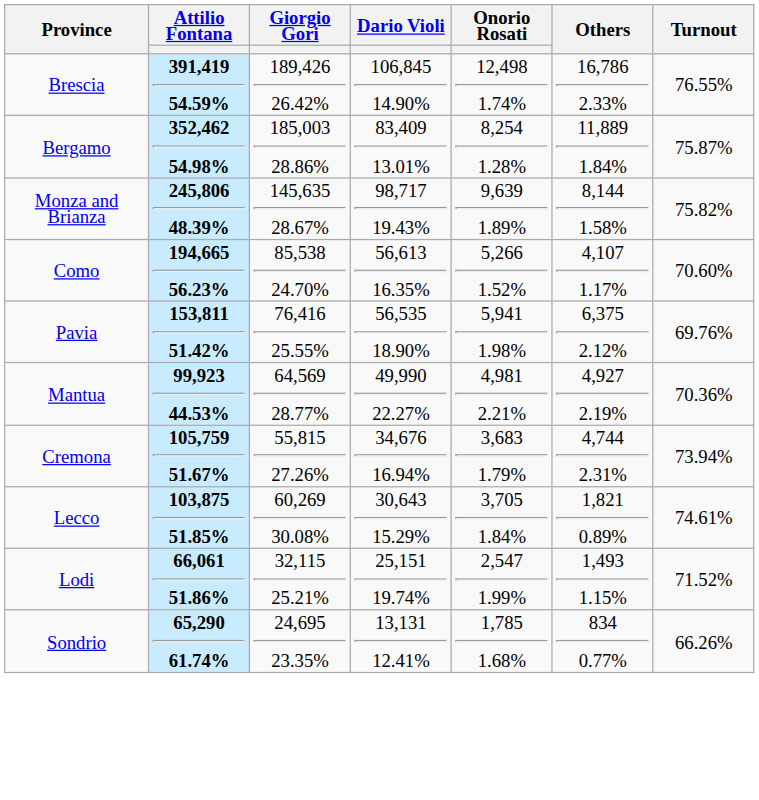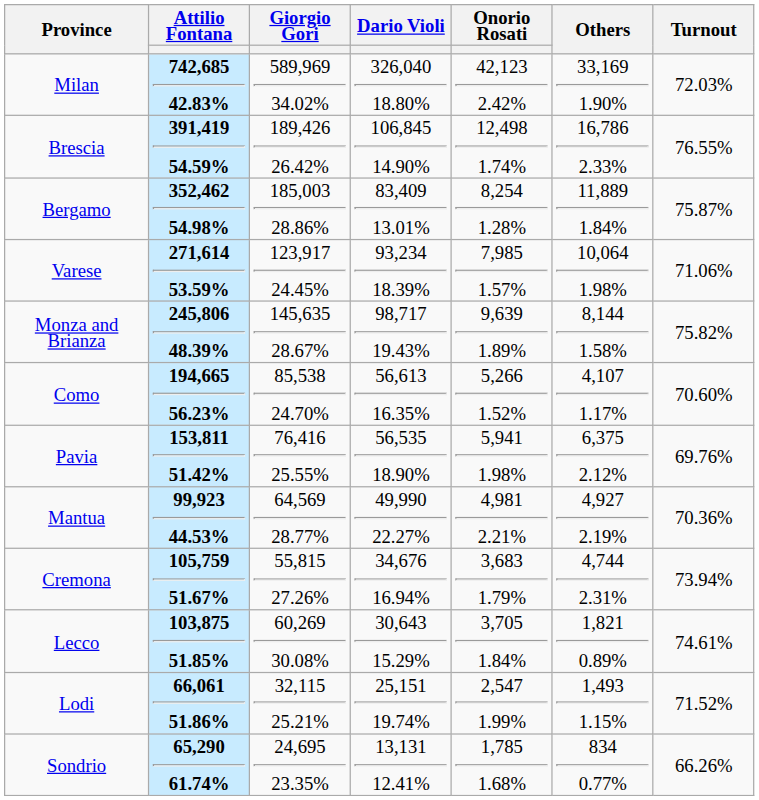+ row: (77, 85)
+ row: (77, 270)
